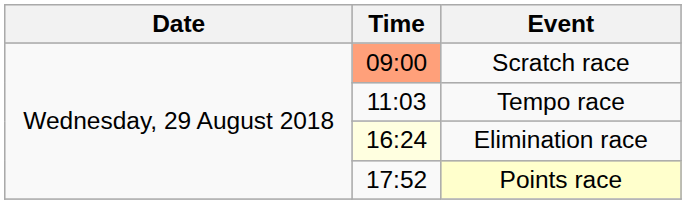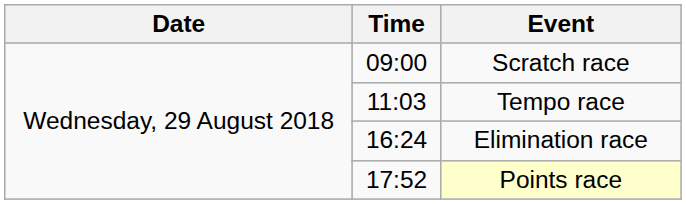(397, 62) lightsalmon background -> (397, 62) no background
(397, 140) lightyellow background -> (397, 140) no background
